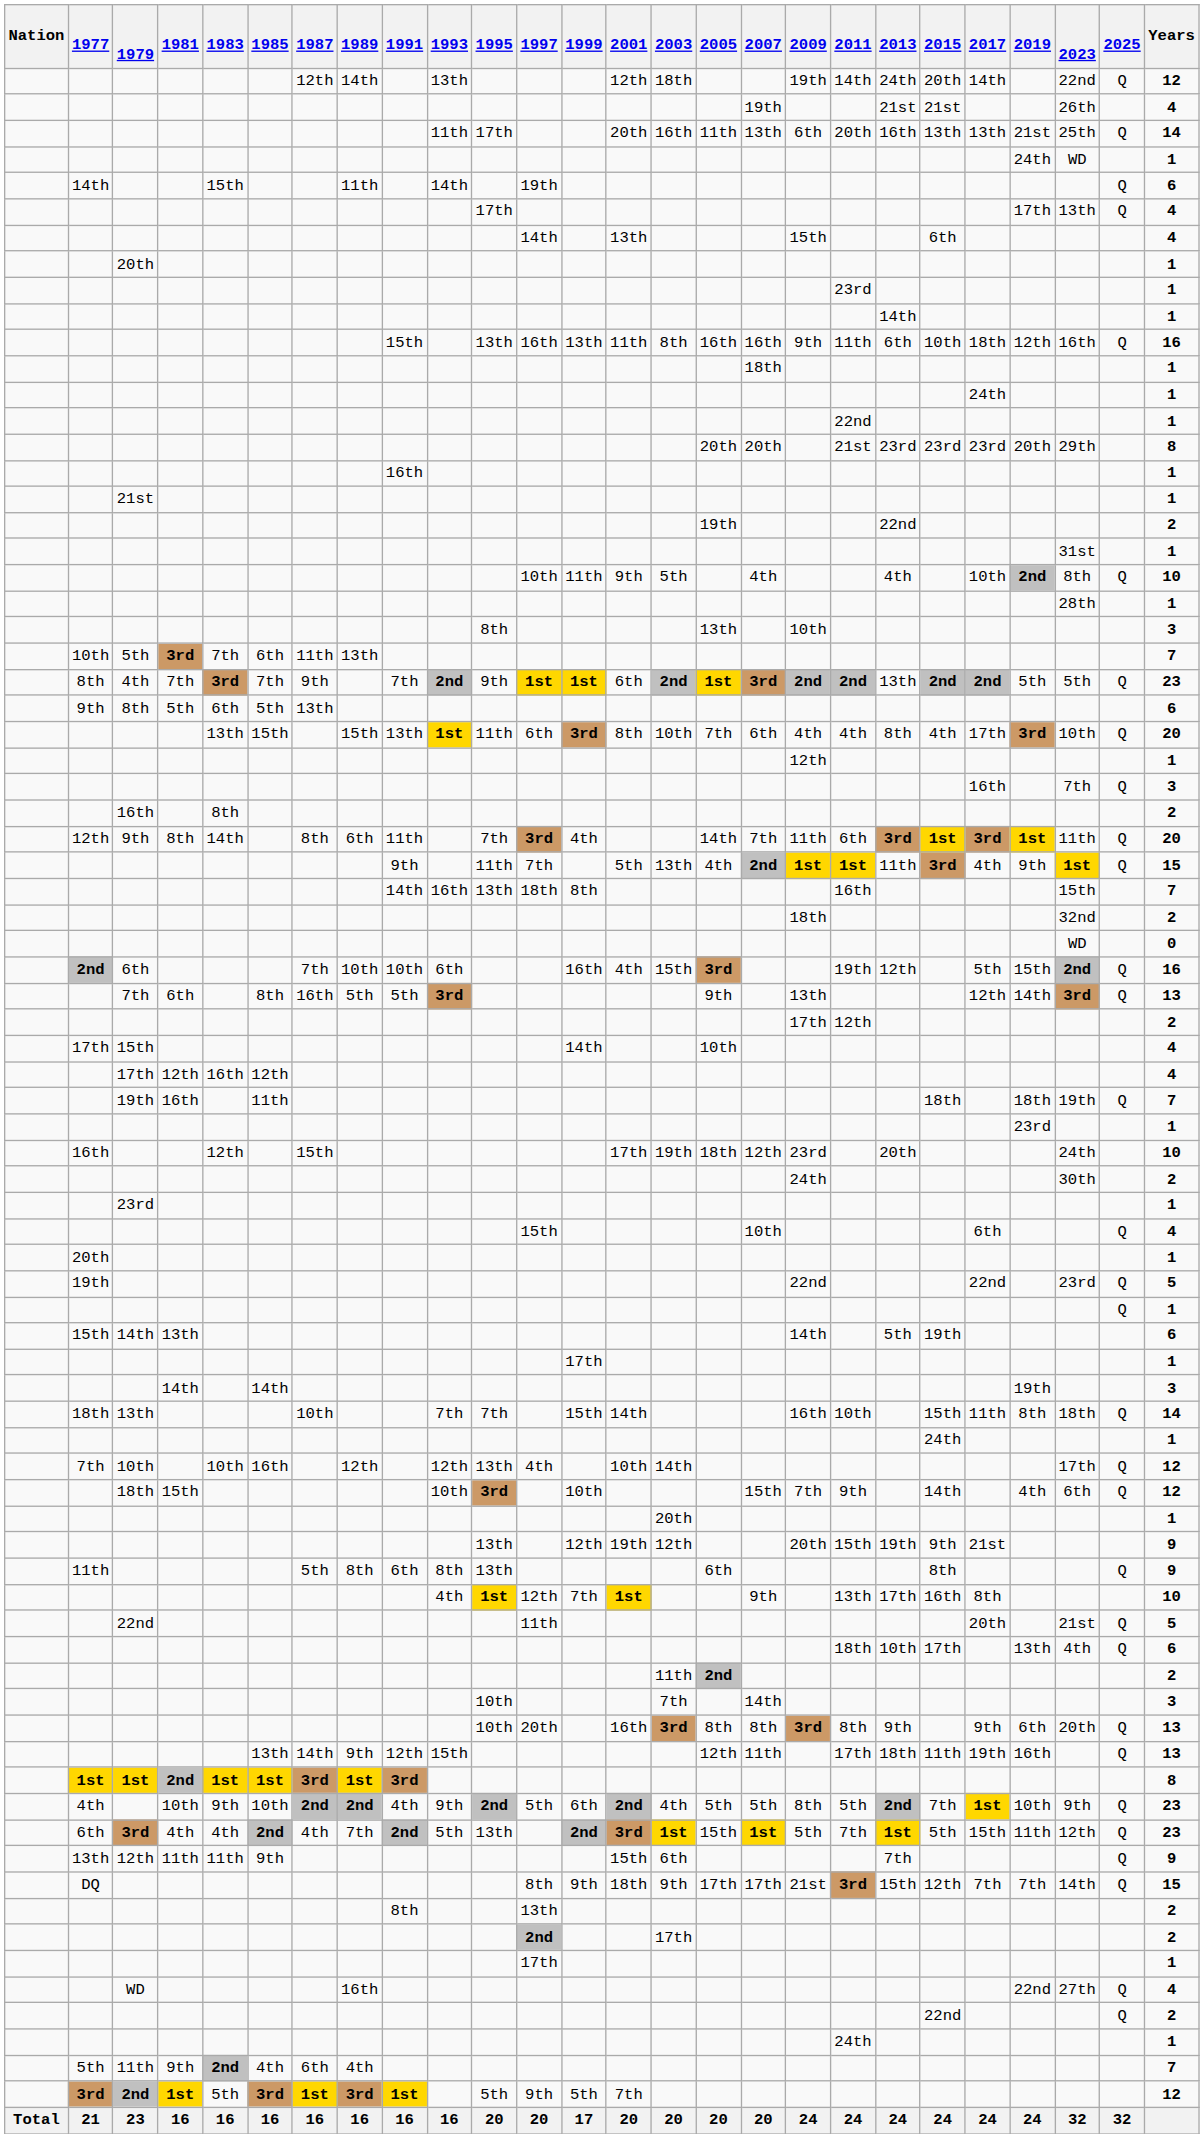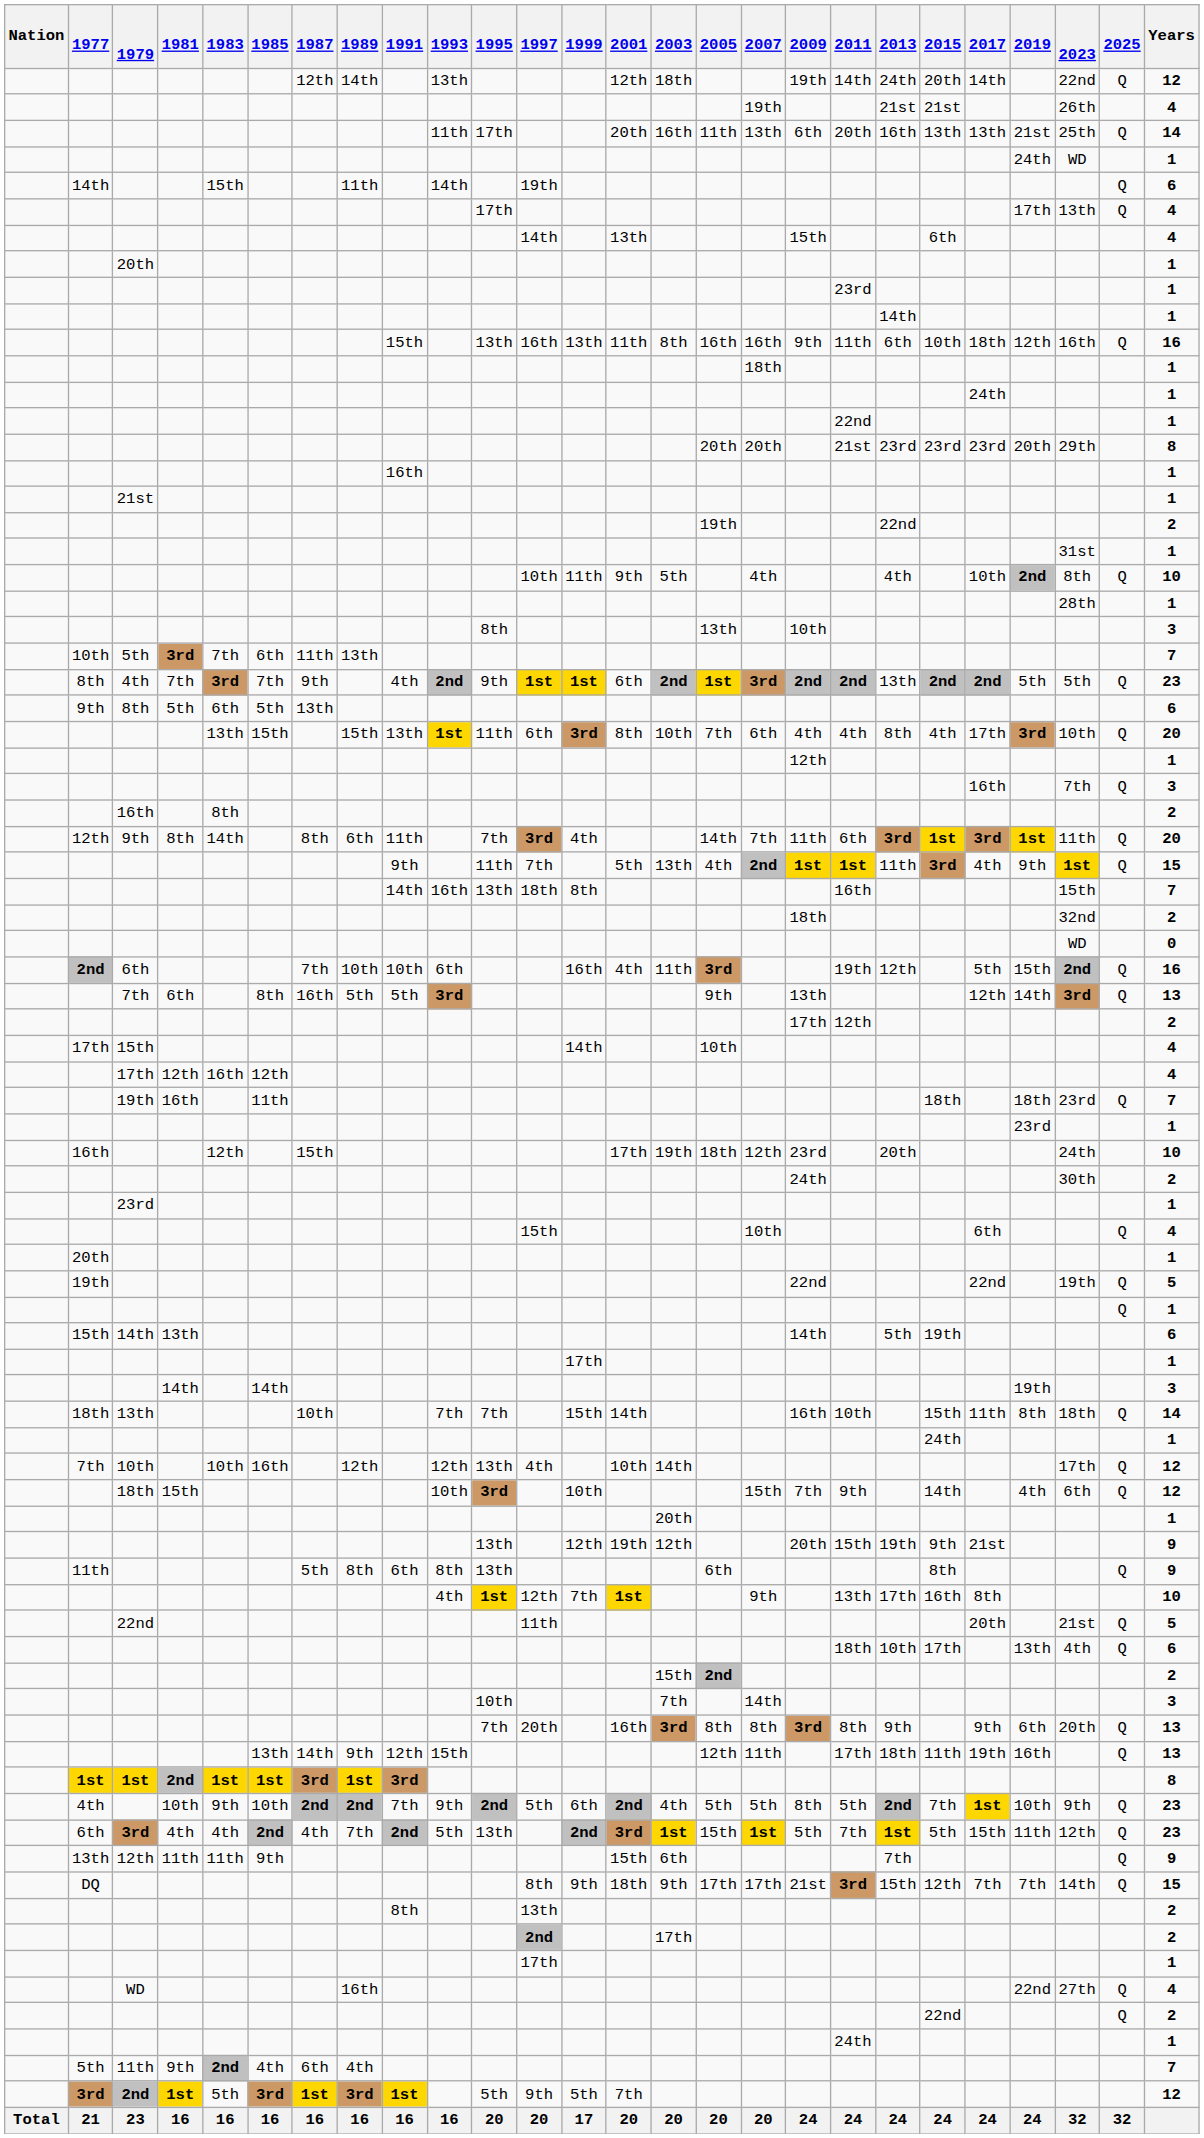(405, 682) 7th -> (405, 682) 4th
(674, 970) 15th -> (674, 970) 11th
(1077, 1100) 19th -> (1077, 1100) 23rd
(1077, 1283) 23rd -> (1077, 1283) 19th
(674, 1676) 11th -> (674, 1676) 15th
(494, 1728) 10th -> (494, 1728) 7th
(405, 1806) 4th -> (405, 1806) 7th
